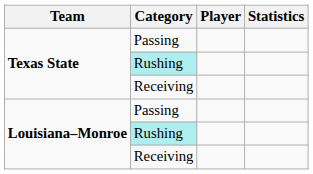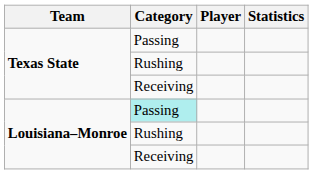(158, 63) paleturquoise background -> (158, 63) no background
(156, 110) no background -> (156, 110) paleturquoise background
(158, 133) paleturquoise background -> (158, 133) no background
